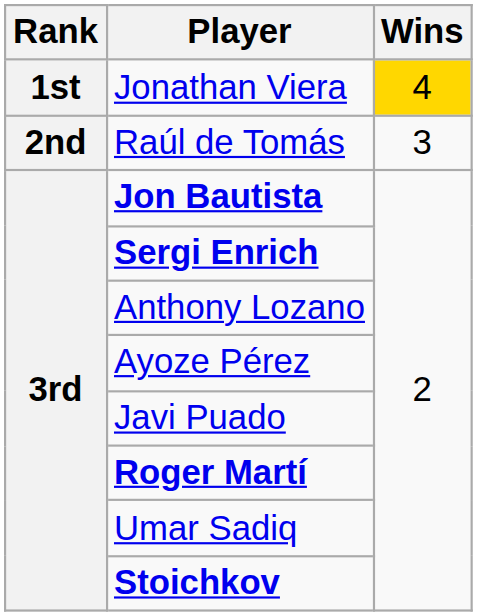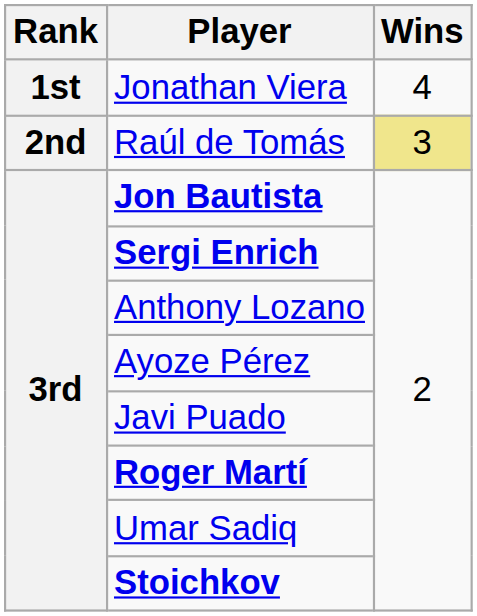(422, 87) gold background -> (422, 87) no background
(422, 142) no background -> (422, 142) khaki background
